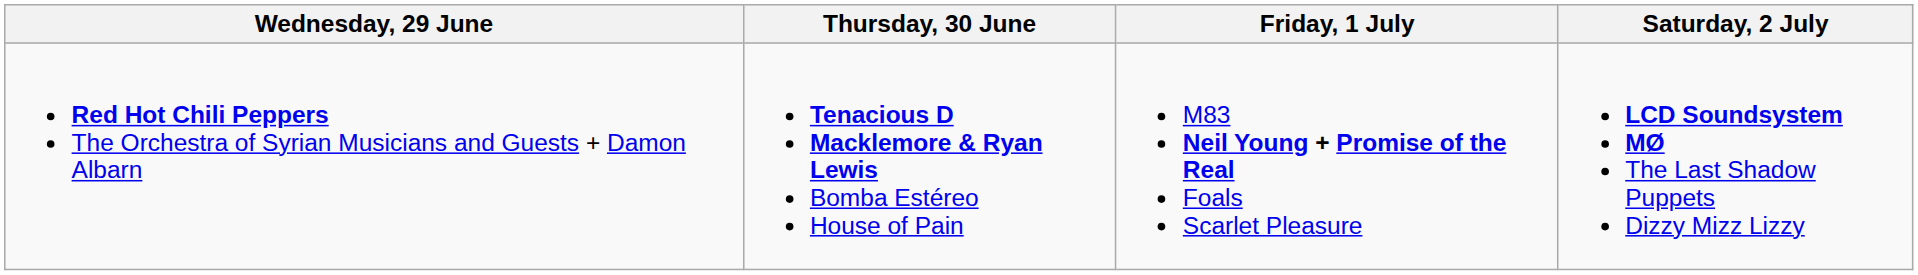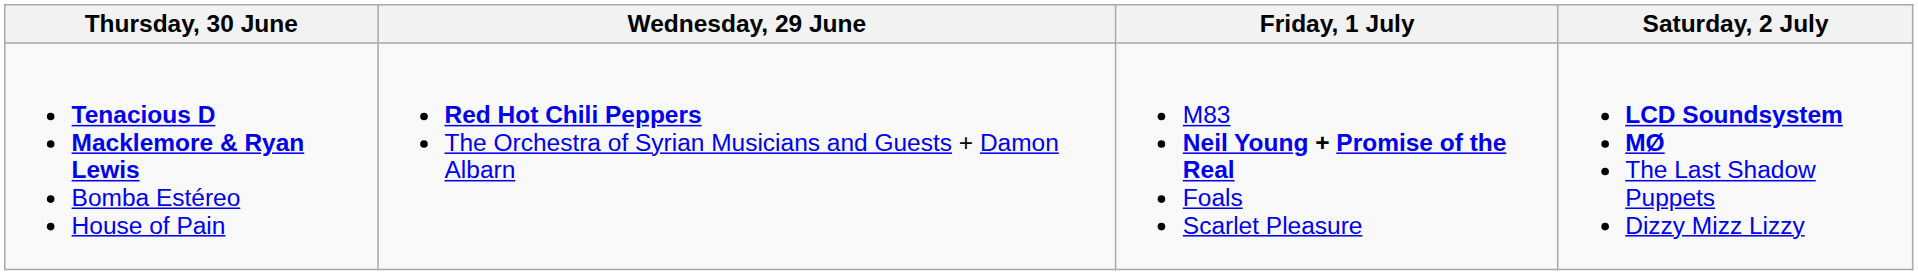columns swapped: (374, 23) <-> (930, 23)
